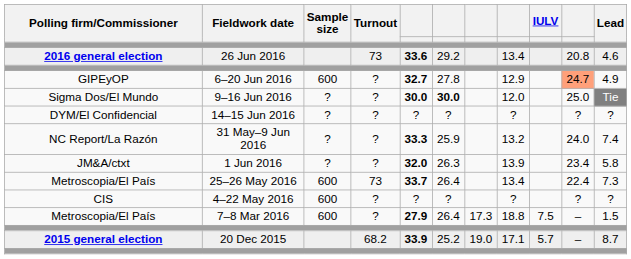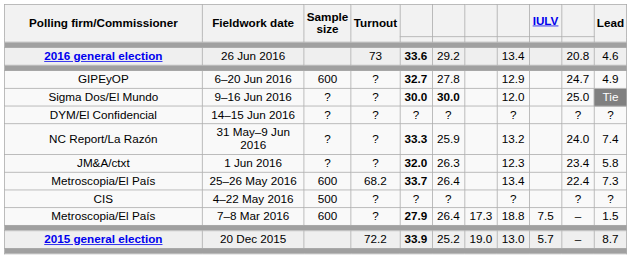(578, 79) lightsalmon background -> (578, 79) no background
(513, 163) 13.9 -> (513, 163) 12.3
(375, 181) 73 -> (375, 181) 68.2
(328, 198) 600 -> (328, 198) 500
(375, 239) 68.2 -> (375, 239) 72.2
(513, 239) 17.1 -> (513, 239) 13.0
